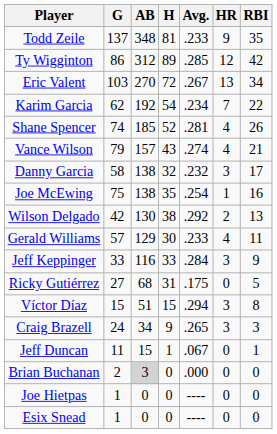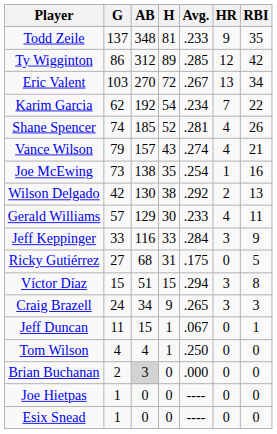- row: (54, 171)
(117, 194) 75 -> (117, 171) 73
+ row: (54, 350)
